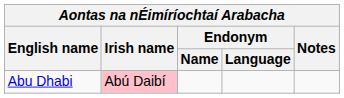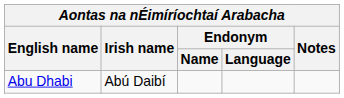(135, 81) pink background -> (135, 81) no background
